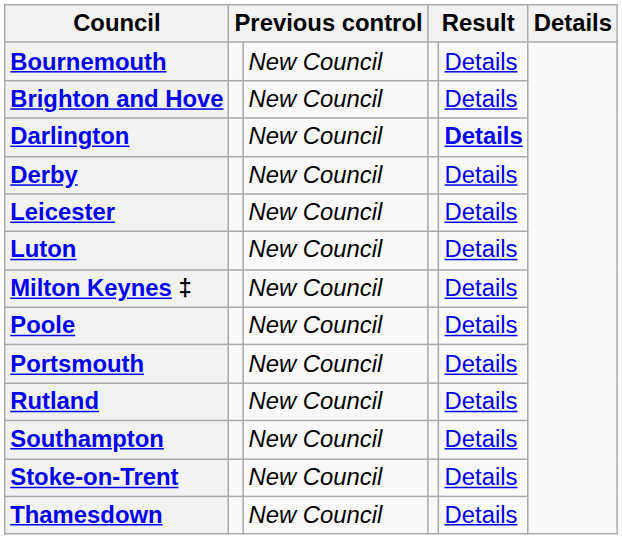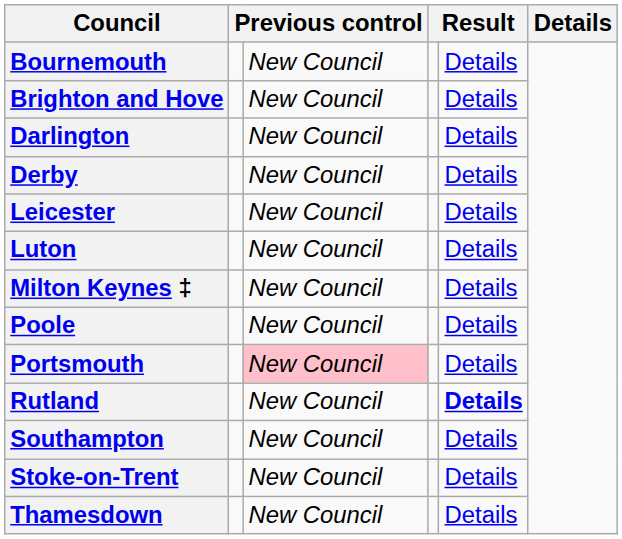(484, 136) bold -> (481, 136) normal
(315, 363) no background -> (315, 363) pink background
(481, 401) normal -> (484, 401) bold
